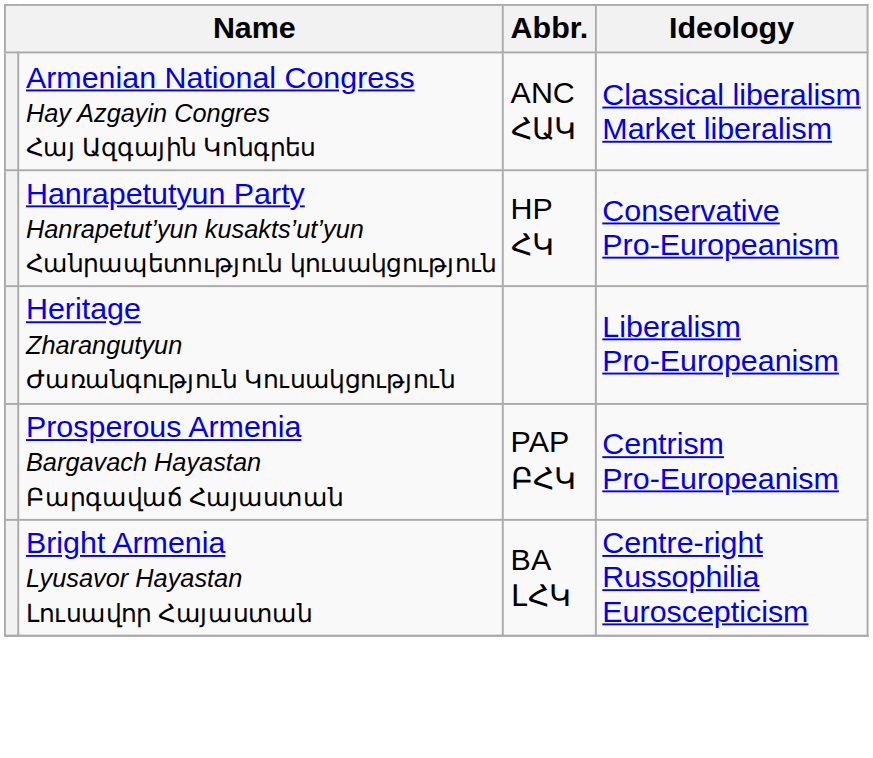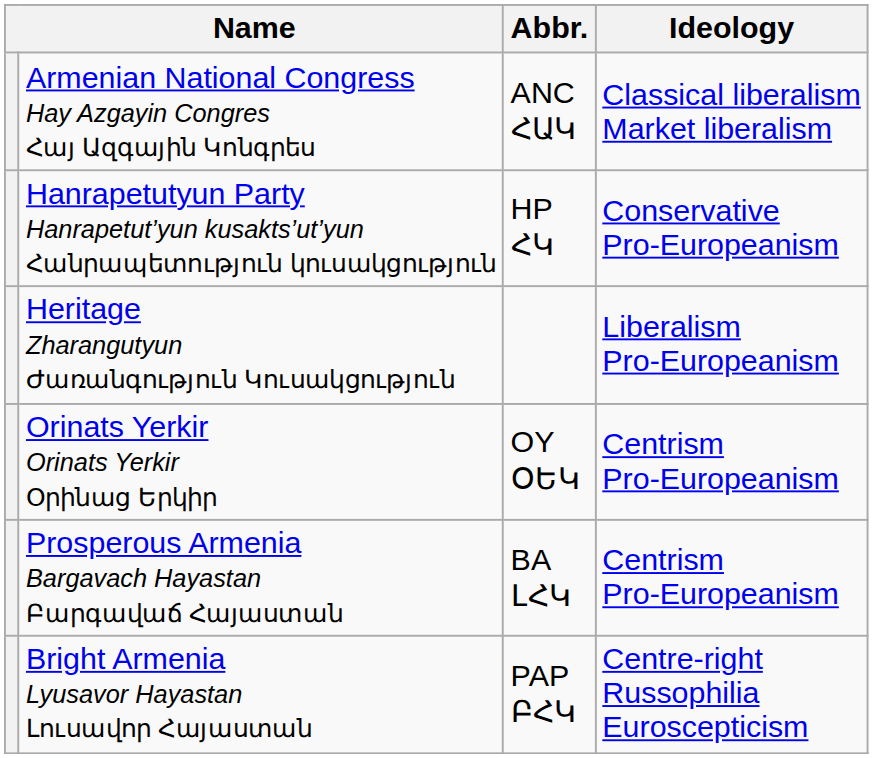+ row: (122, 460)
(544, 460) PAP ԲՀԿ -> (541, 577) BA ԼՀԿ
(541, 577) BA ԼՀԿ -> (544, 694) PAP ԲՀԿ
